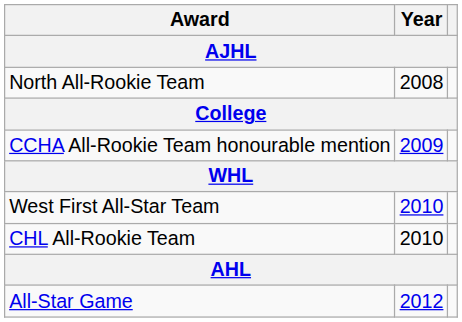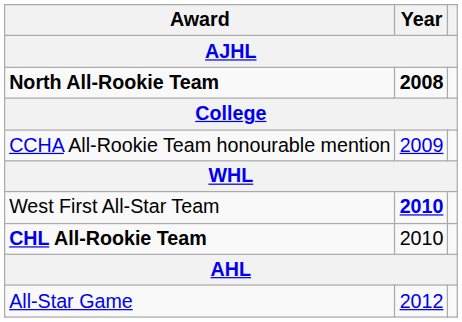(107, 82) normal -> (114, 82) bold
(422, 82) normal -> (422, 82) bold
(422, 207) normal -> (422, 207) bold
(102, 238) normal -> (108, 238) bold
